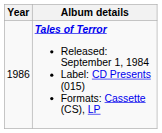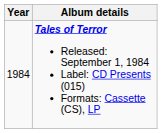(18, 74) 1986 -> (18, 74) 1984
